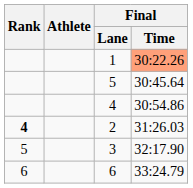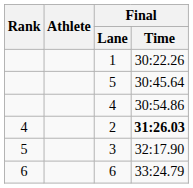(159, 60) lightsalmon background -> (160, 60) no background
(24, 127) bold -> (24, 127) normal
(159, 127) normal -> (160, 127) bold
